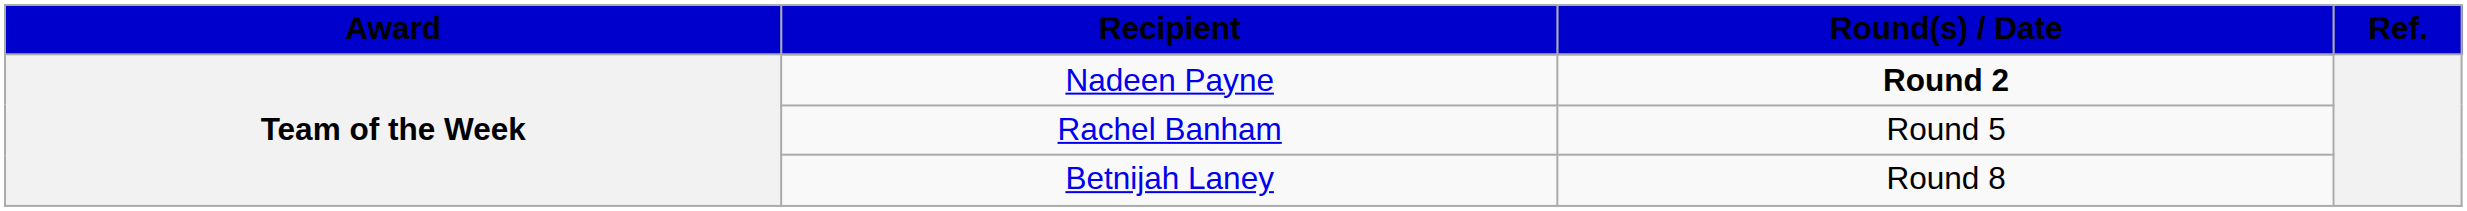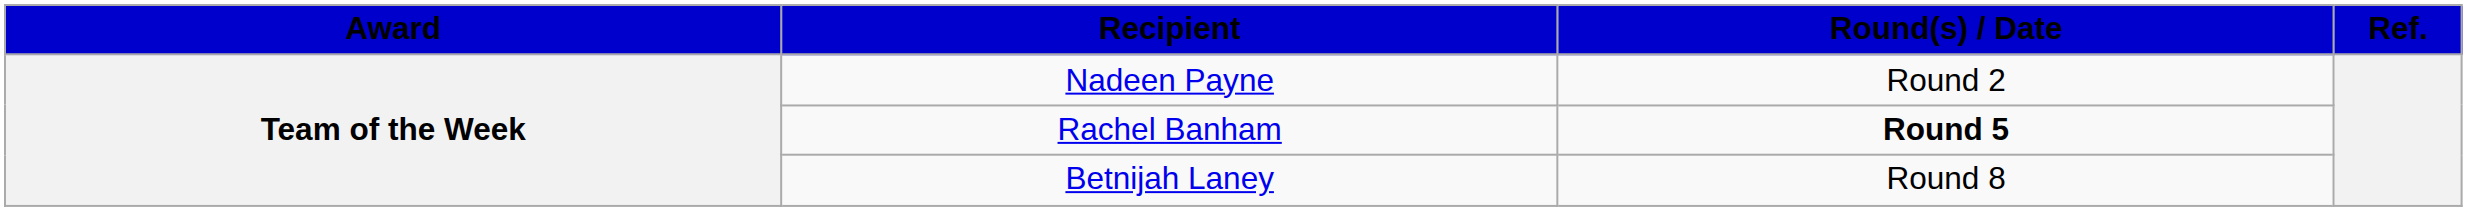(1946, 79) bold -> (1946, 79) normal
(1946, 129) normal -> (1946, 129) bold
